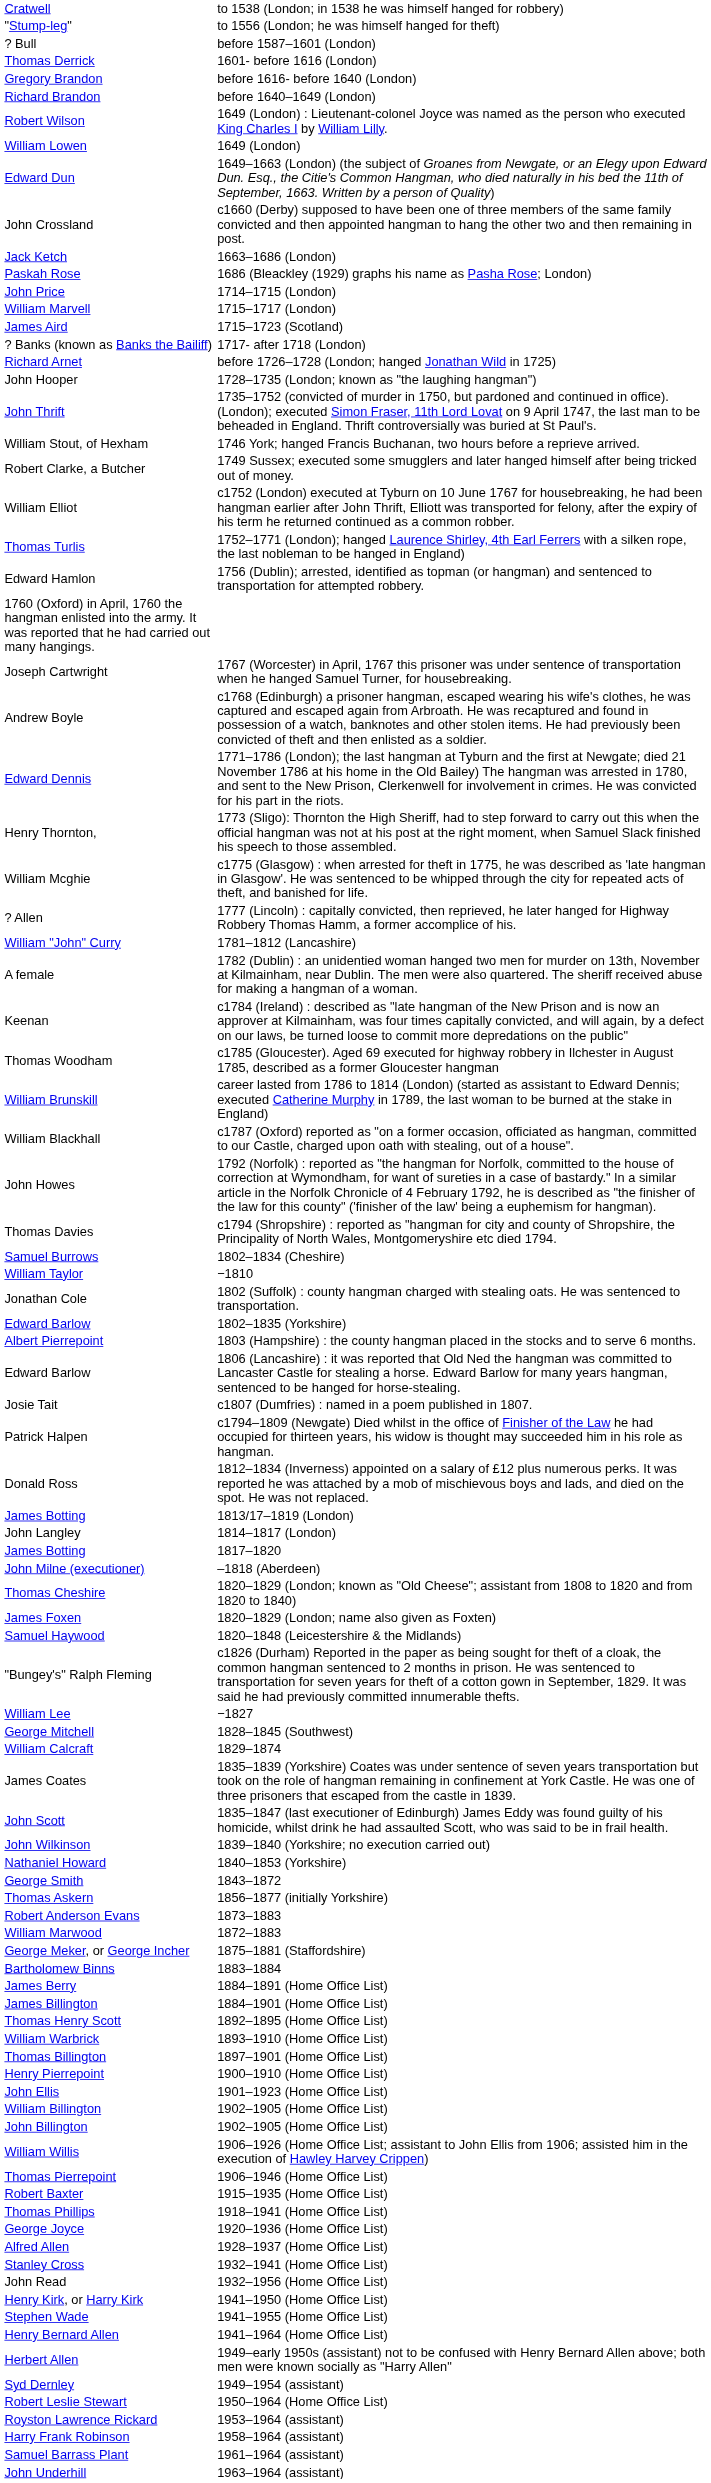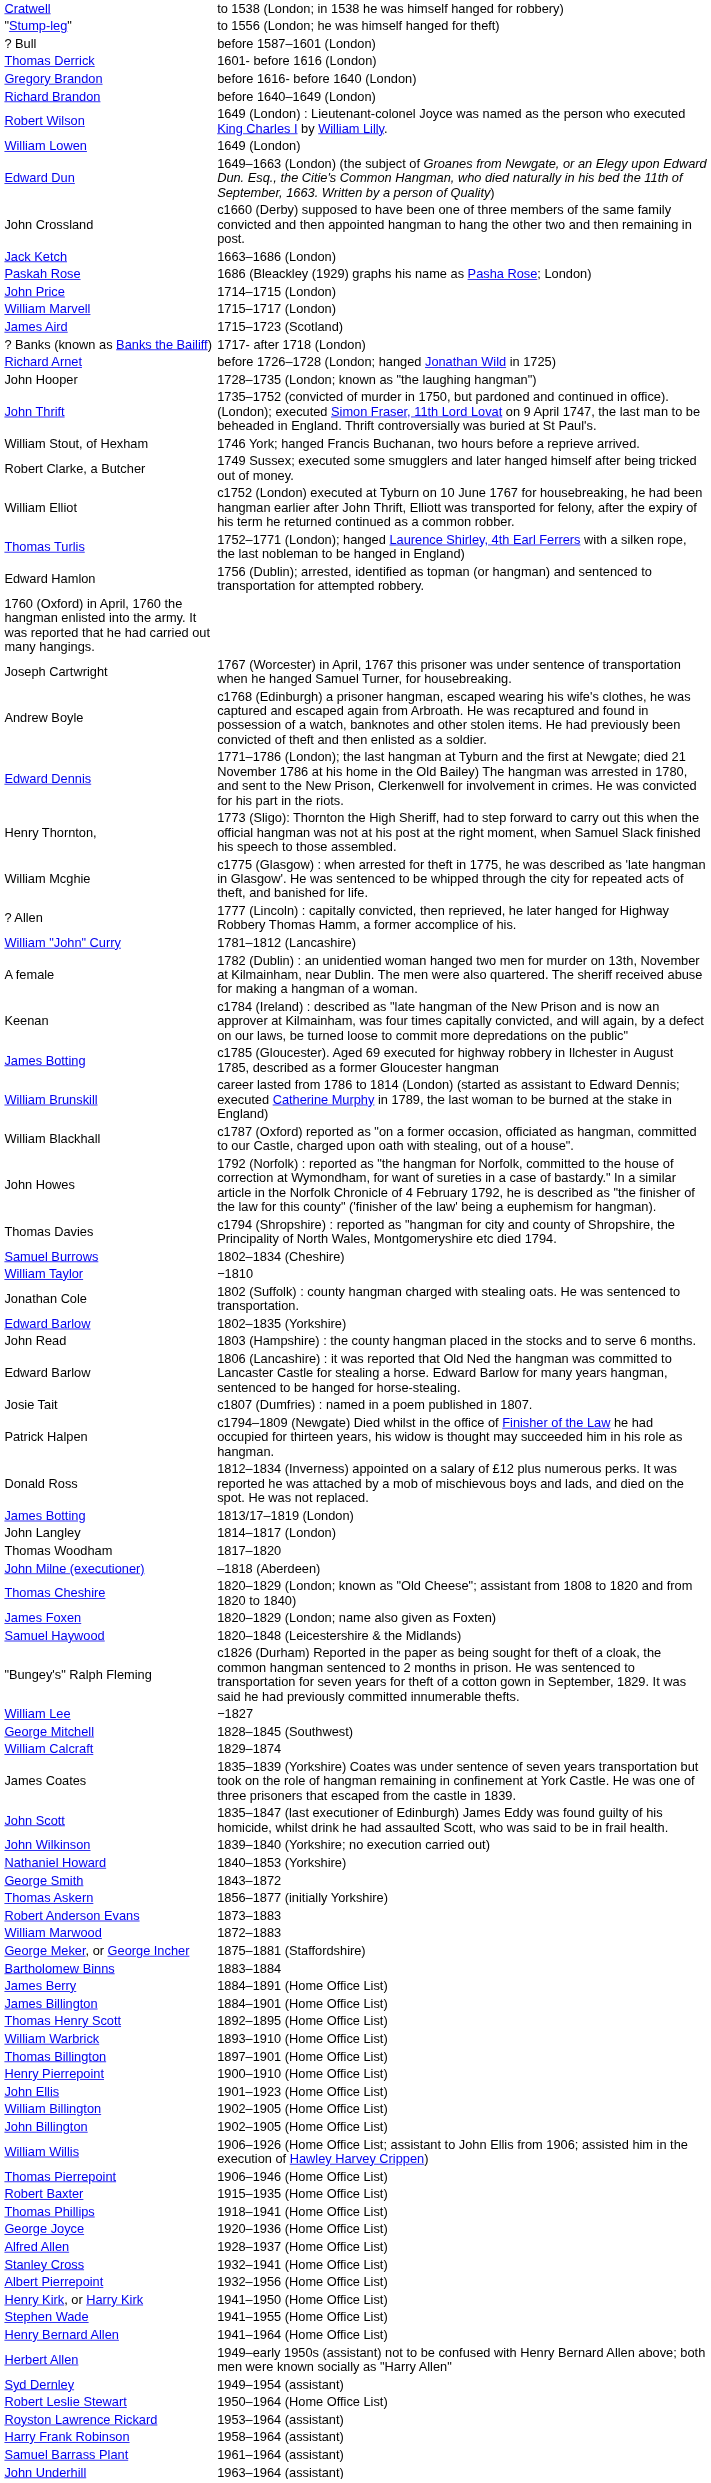(58, 1060) Thomas Woodham -> (45, 1060) James Botting
(54, 1341) Albert Pierrepoint -> (35, 1341) John Read
(45, 1551) James Botting -> (58, 1551) Thomas Woodham
(35, 2282) John Read -> (54, 2282) Albert Pierrepoint
